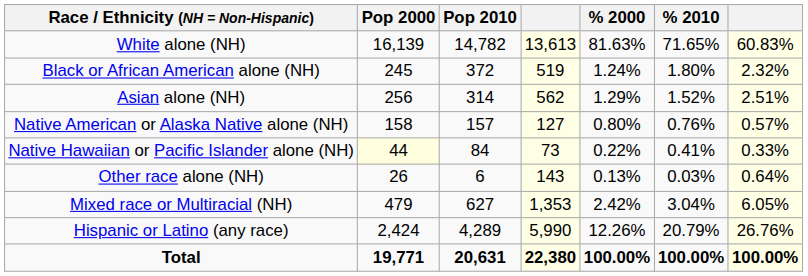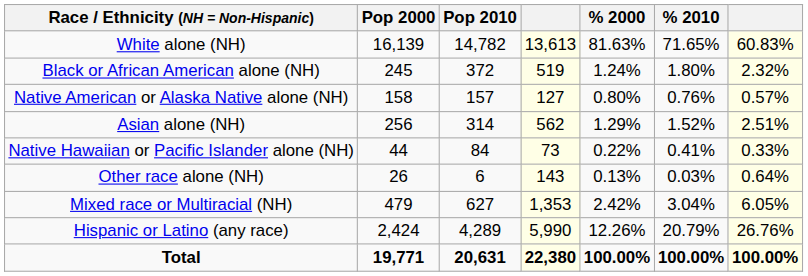rows swapped: (181, 124) <-> (181, 97)
(399, 151) lightyellow background -> (399, 151) no background
